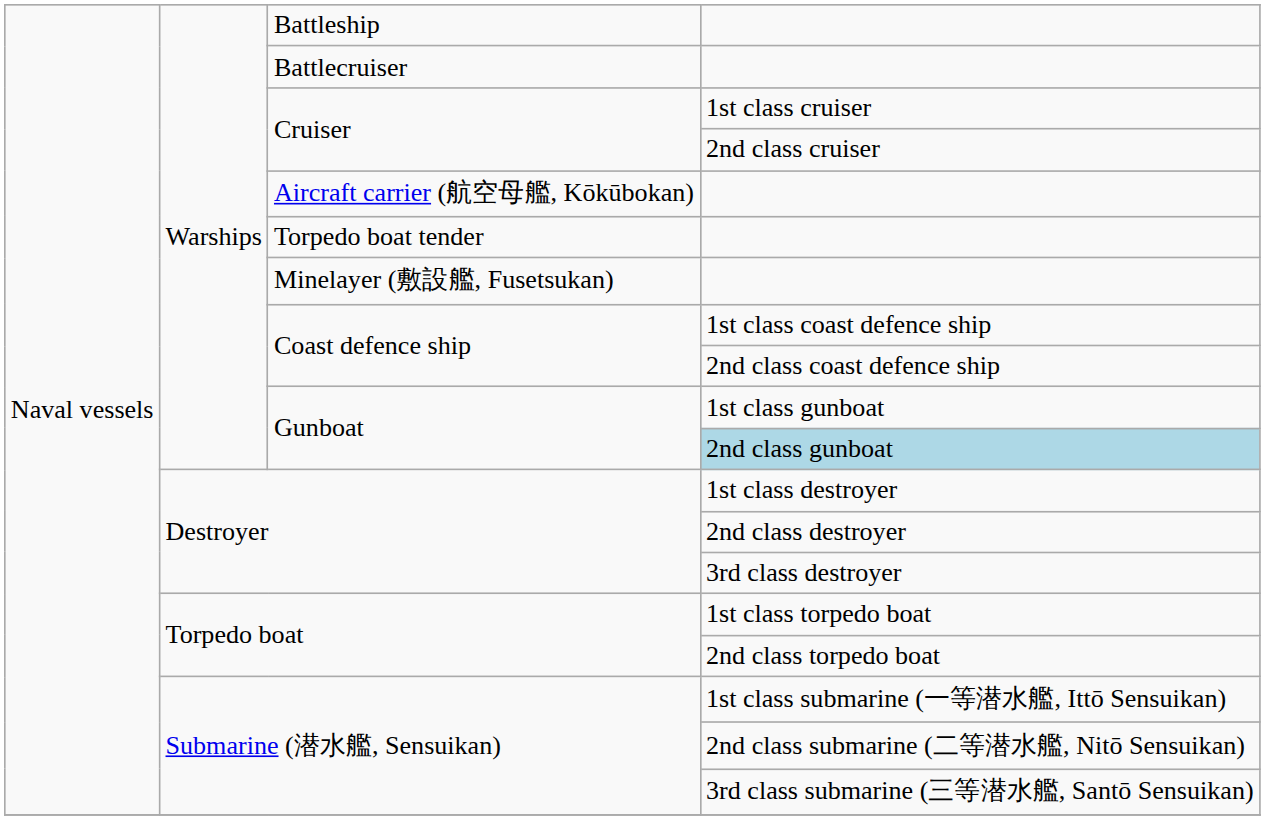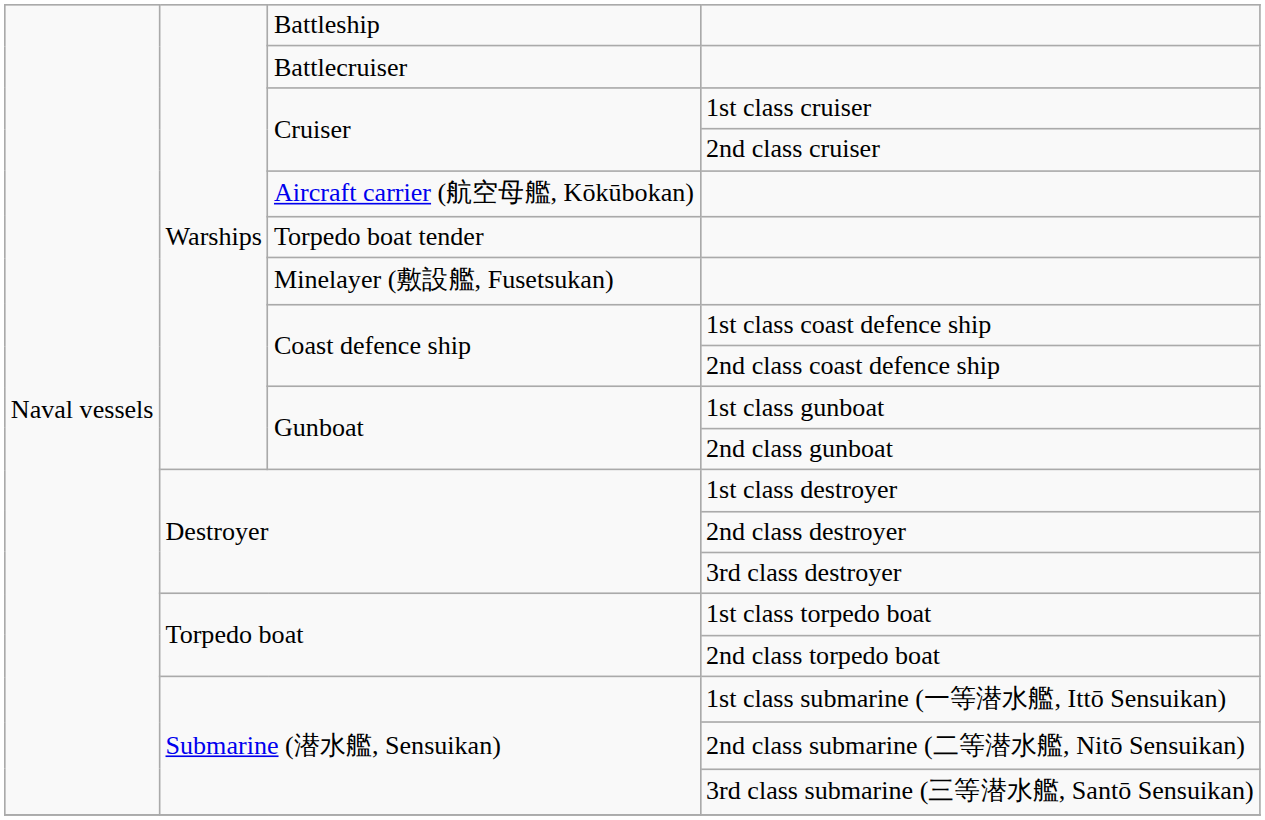(799, 448) lightblue background -> (799, 448) no background
